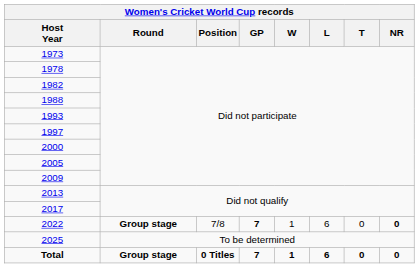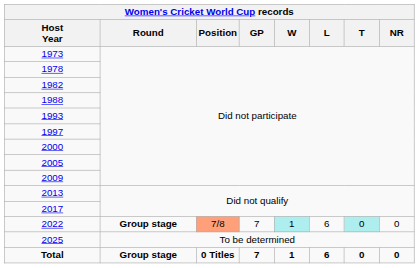(218, 224) no background -> (218, 224) lightsalmon background
(257, 224) bold -> (257, 224) normal
(292, 224) no background -> (292, 224) paleturquoise background
(362, 224) no background -> (362, 224) paleturquoise background
(397, 224) bold -> (397, 224) normal
